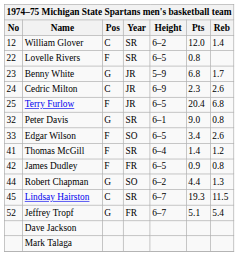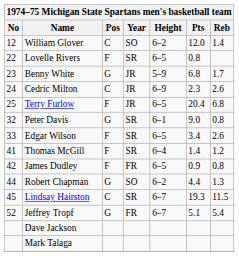(131, 43) SR -> (132, 43) SO
(132, 136) SO -> (131, 136) SR
